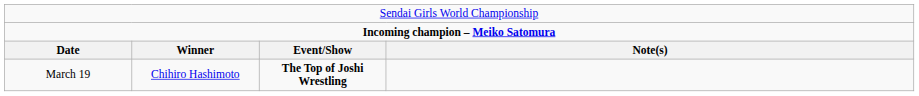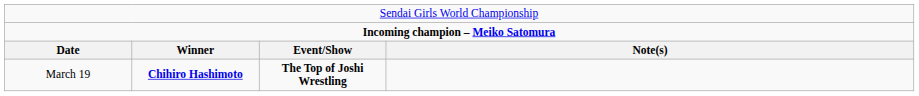(195, 74) normal -> (195, 74) bold
